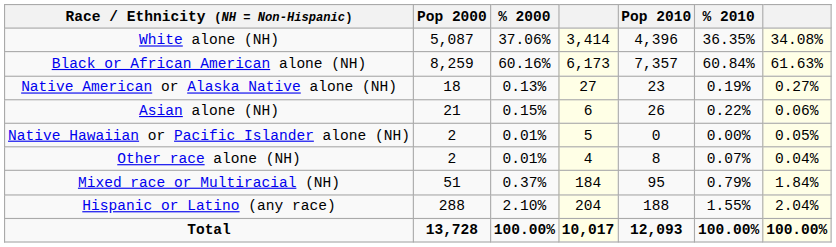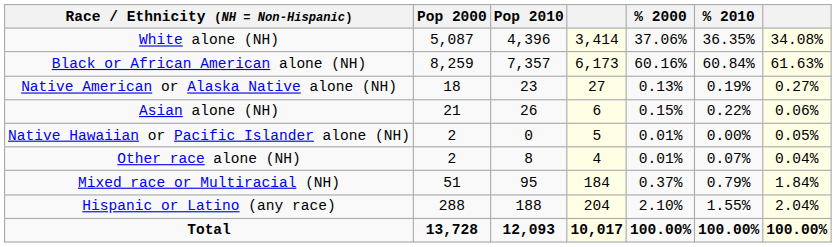columns swapped: (656, 16) <-> (524, 16)
